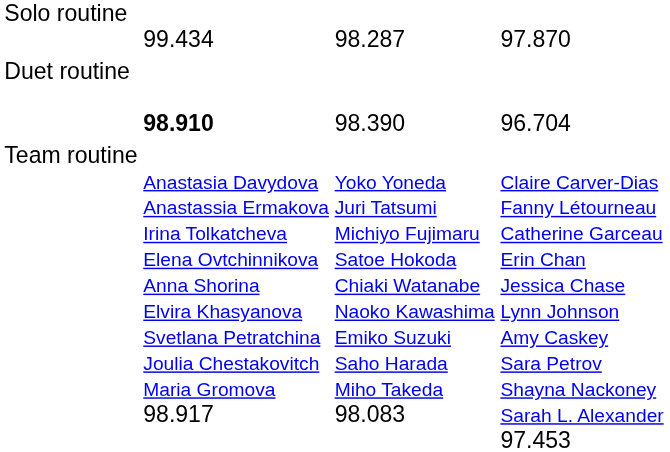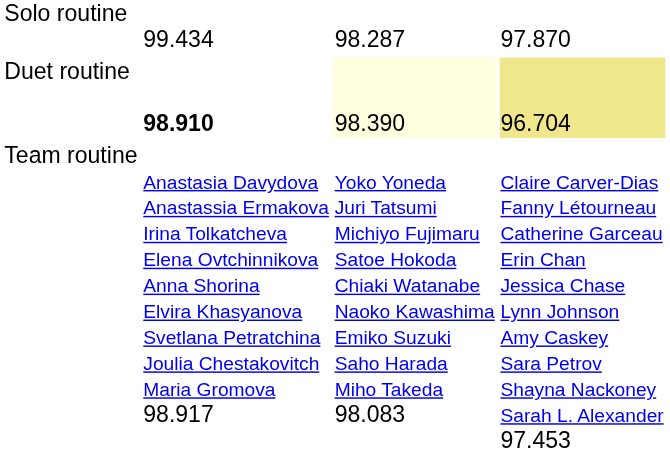(370, 123) no background -> (370, 123) lightyellow background
(536, 123) no background -> (536, 123) khaki background
